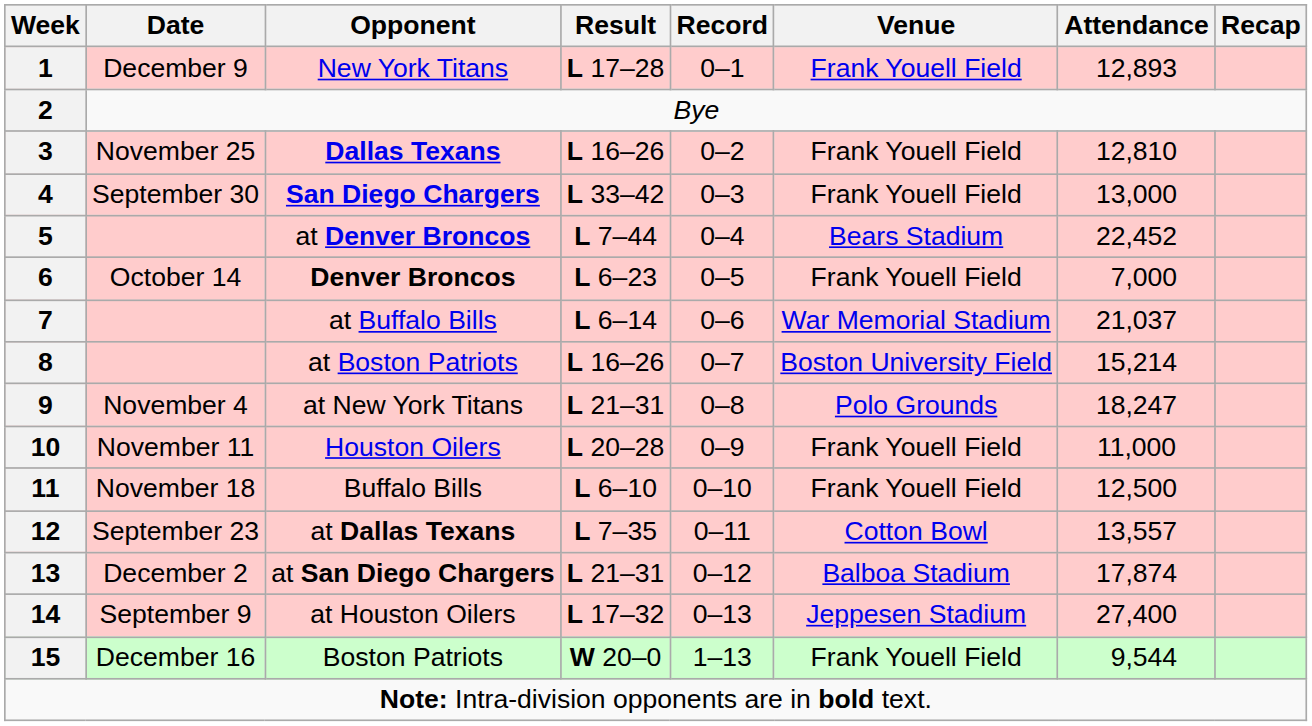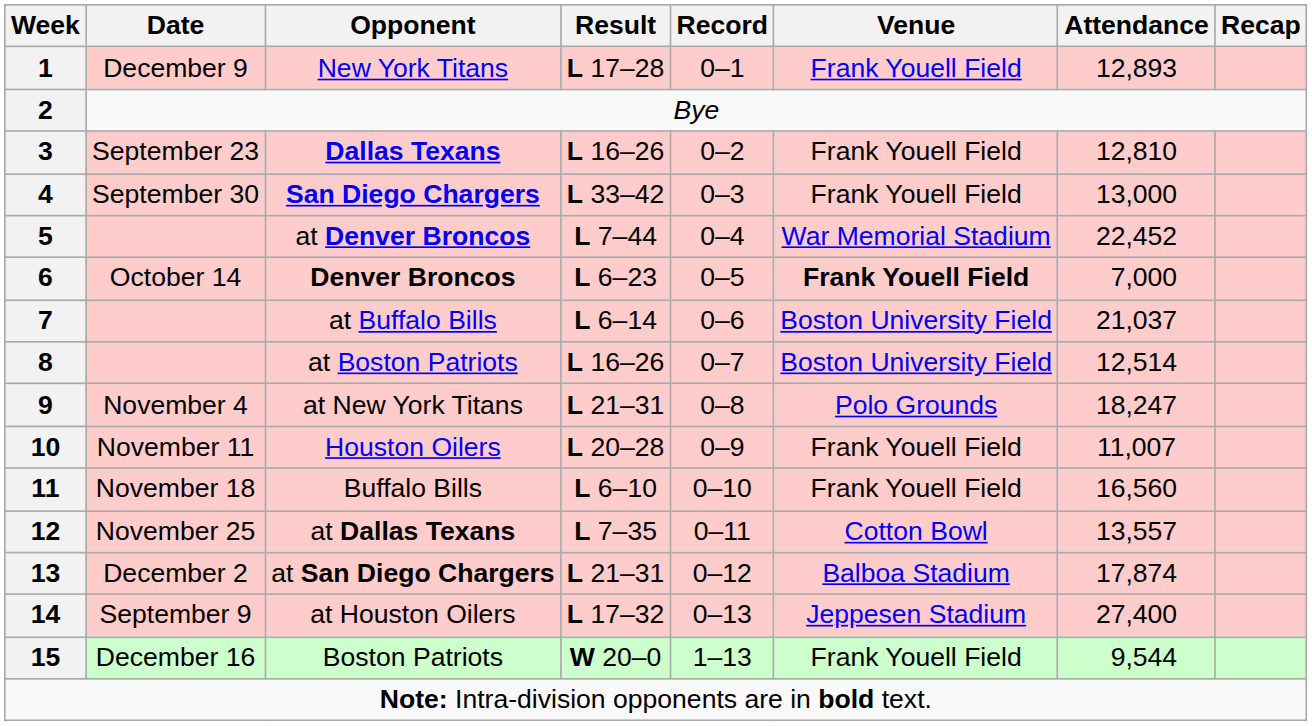(176, 151) November 25 -> (176, 151) September 23
(916, 236) Bears Stadium -> (916, 236) War Memorial Stadium
(916, 278) normal -> (916, 278) bold
(916, 320) War Memorial Stadium -> (916, 320) Boston University Field
(1137, 362) 15,214 -> (1137, 362) 12,514
(1137, 446) 11,000 -> (1137, 446) 11,007
(1137, 488) 12,500 -> (1137, 488) 16,560
(176, 531) September 23 -> (176, 531) November 25
